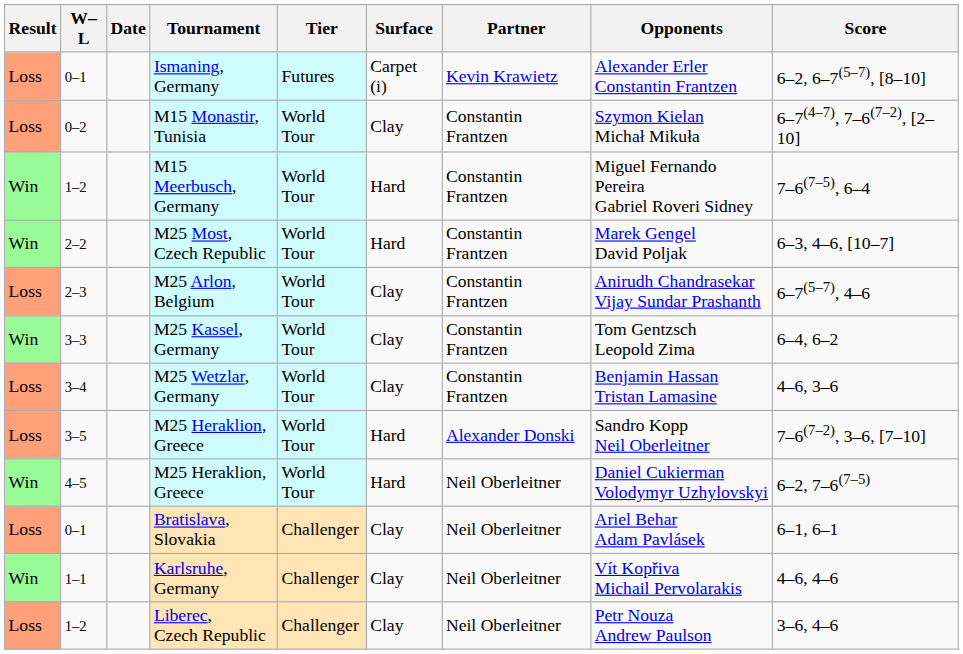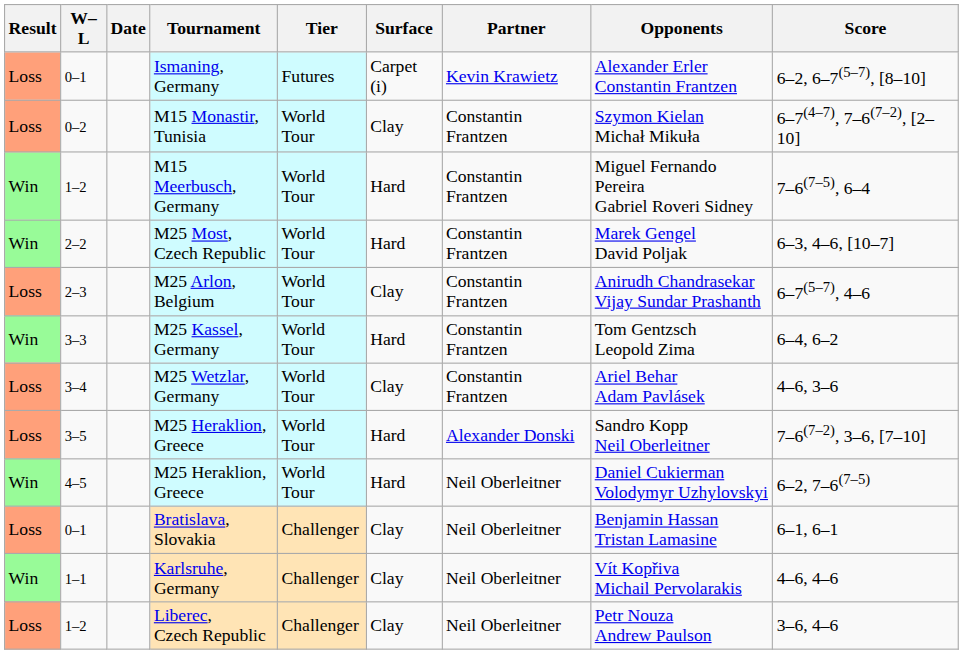(387, 339) Clay -> (388, 339) Hard
(657, 386) Benjamin Hassan Tristan Lamasine -> (650, 386) Ariel Behar Adam Pavlásek
(650, 530) Ariel Behar Adam Pavlásek -> (657, 530) Benjamin Hassan Tristan Lamasine
